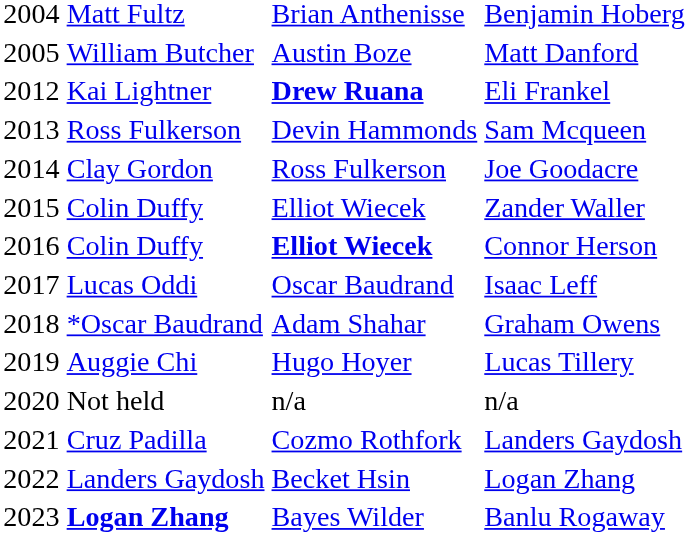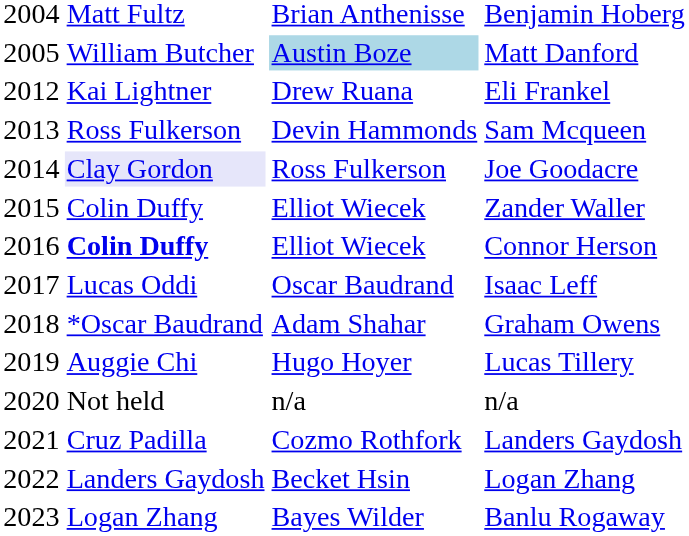(342, 52) no background -> (342, 52) lightblue background
(348, 91) bold -> (342, 91) normal
(140, 168) no background -> (140, 168) lavender background
(135, 246) normal -> (137, 246) bold
(352, 246) bold -> (349, 246) normal
(148, 517) bold -> (142, 517) normal
